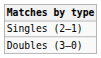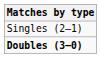(45, 45) normal -> (45, 45) bold
